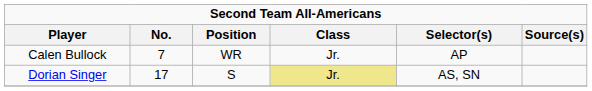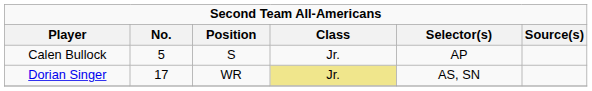(161, 55) 7 -> (161, 55) 5
(231, 55) WR -> (231, 55) S
(231, 75) S -> (231, 75) WR
